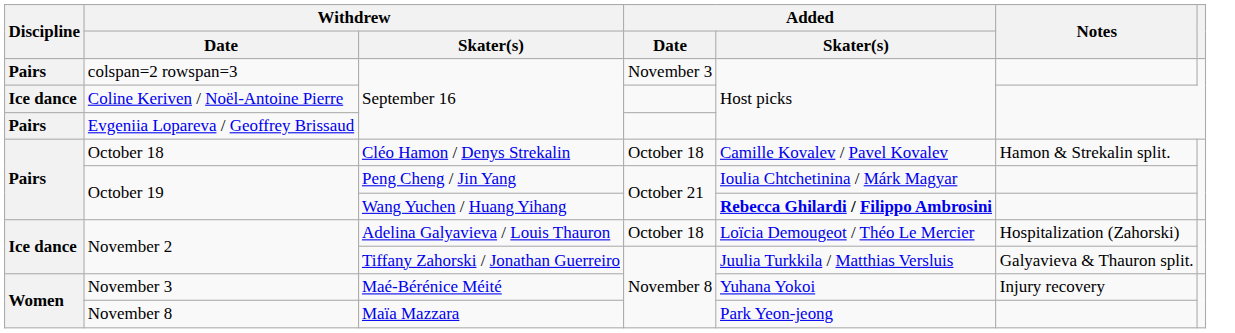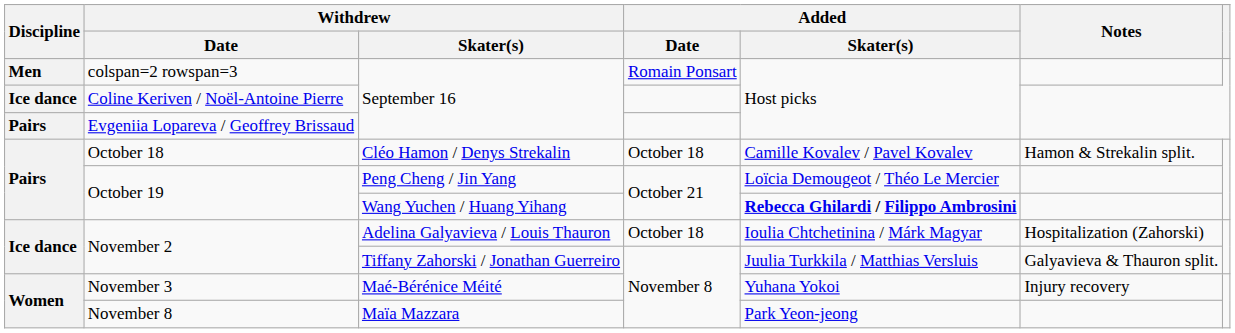(27, 71) Pairs -> (25, 71) Men
(670, 71) November 3 -> (682, 71) Romain Ponsart
(839, 179) Ioulia Chtchetinina / Márk Magyar -> (872, 179) Loïcia Demougeot / Théo Le Mercier
(847, 233) Loïcia Demougeot / Théo Le Mercier -> (863, 233) Ioulia Chtchetinina / Márk Magyar
